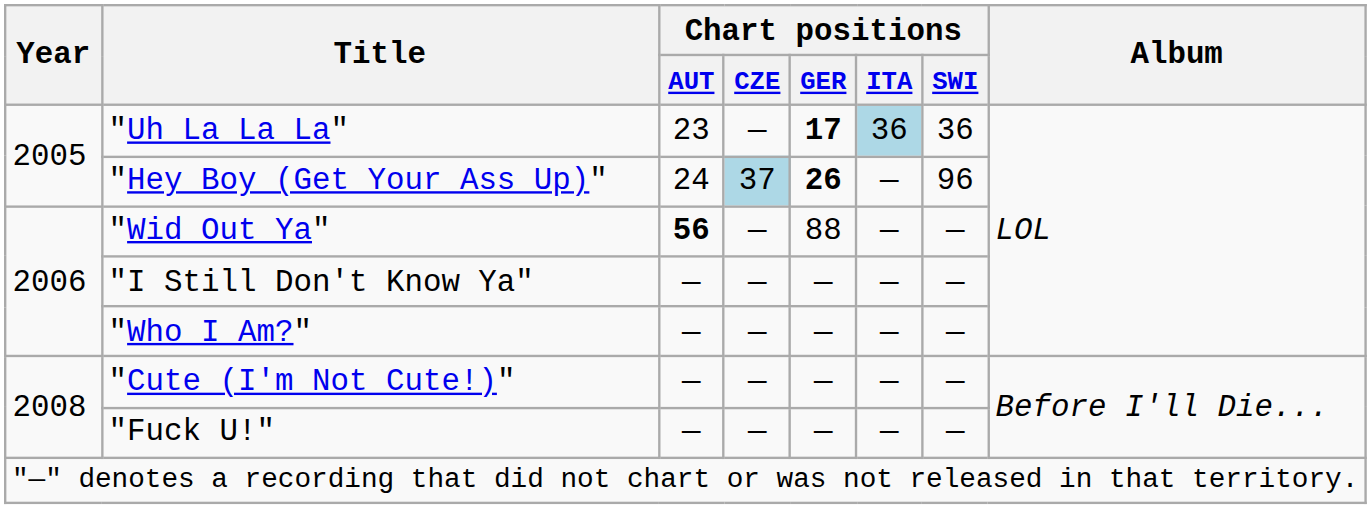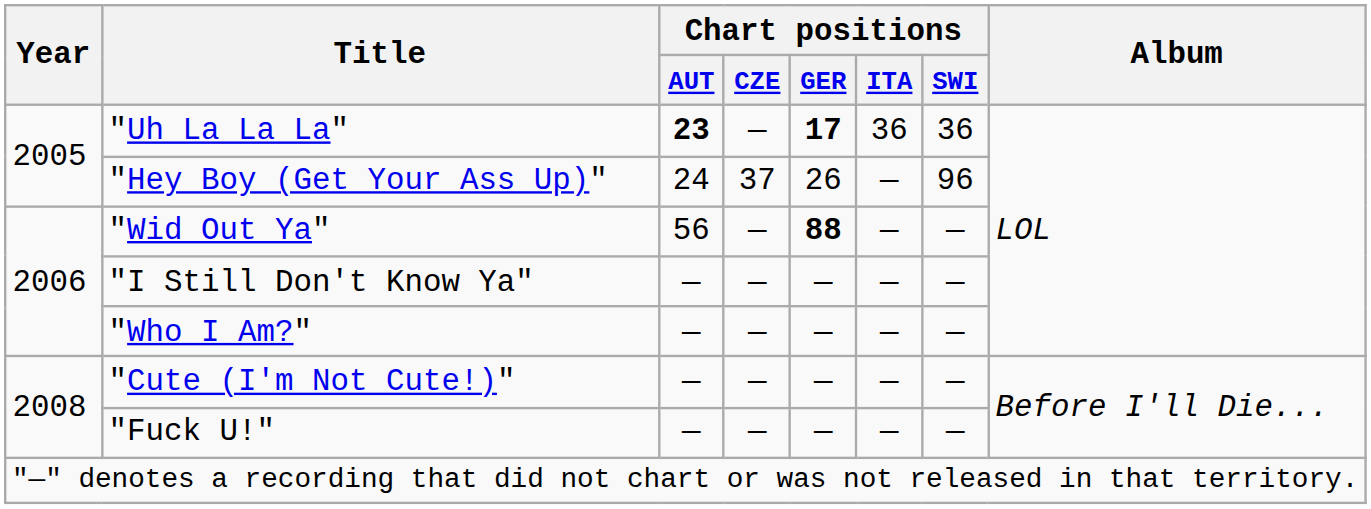(691, 131) normal -> (691, 131) bold
(889, 131) lightblue background -> (889, 131) no background
(757, 181) lightblue background -> (757, 181) no background
(823, 181) bold -> (823, 181) normal
(691, 231) bold -> (691, 231) normal
(823, 231) normal -> (823, 231) bold
